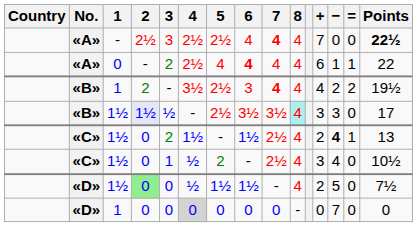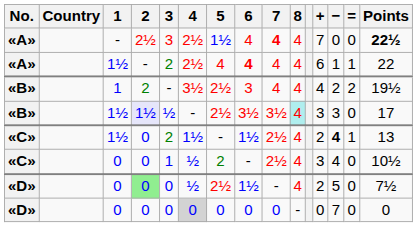columns swapped: (86, 16) <-> (37, 16)
(221, 40) 2½ -> (221, 40) 1½
(118, 64) 0 -> (118, 64) 1½
(276, 88) bold -> (276, 88) normal
(118, 161) 1½ -> (118, 161) 0
(118, 186) 1½ -> (118, 186) 0
(221, 186) 1½ -> (221, 186) 2½
(118, 210) 1 -> (118, 210) 0
